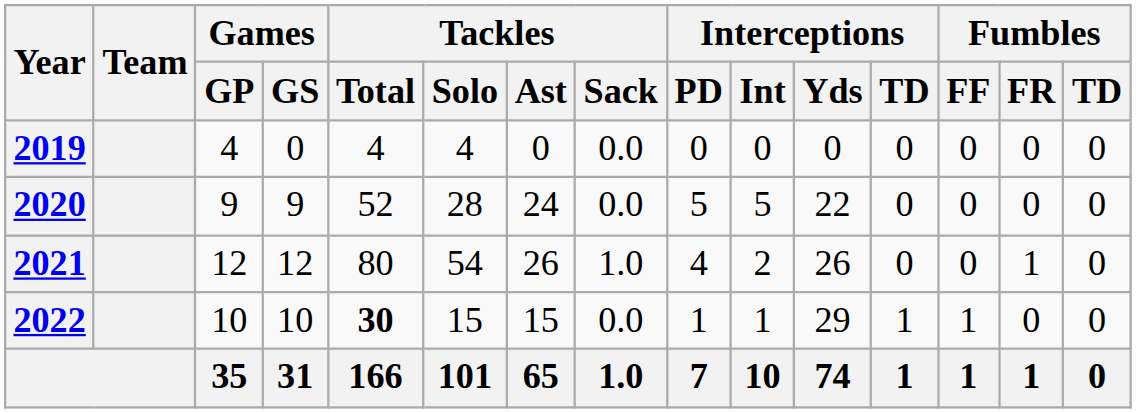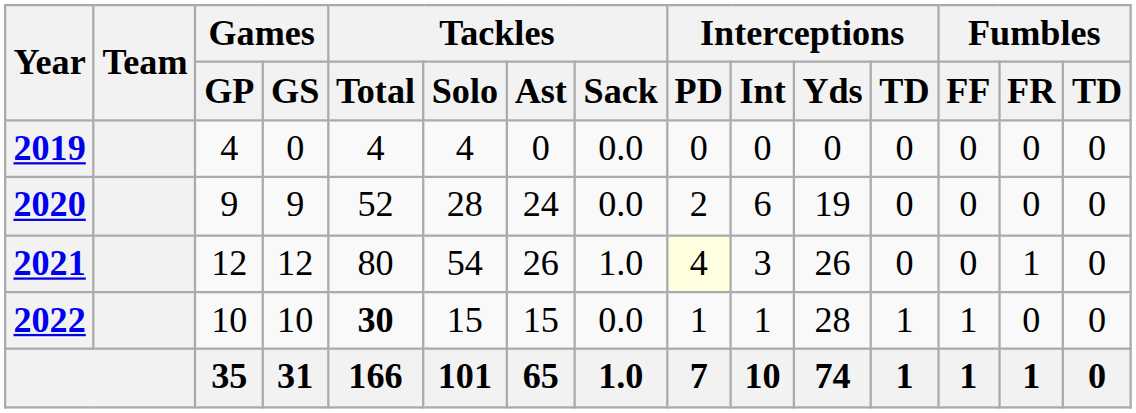(699, 205) 5 -> (699, 205) 2
(763, 205) 5 -> (763, 205) 6
(833, 205) 22 -> (833, 205) 19
(699, 262) no background -> (699, 262) lightyellow background
(763, 262) 2 -> (763, 262) 3
(833, 319) 29 -> (833, 319) 28
